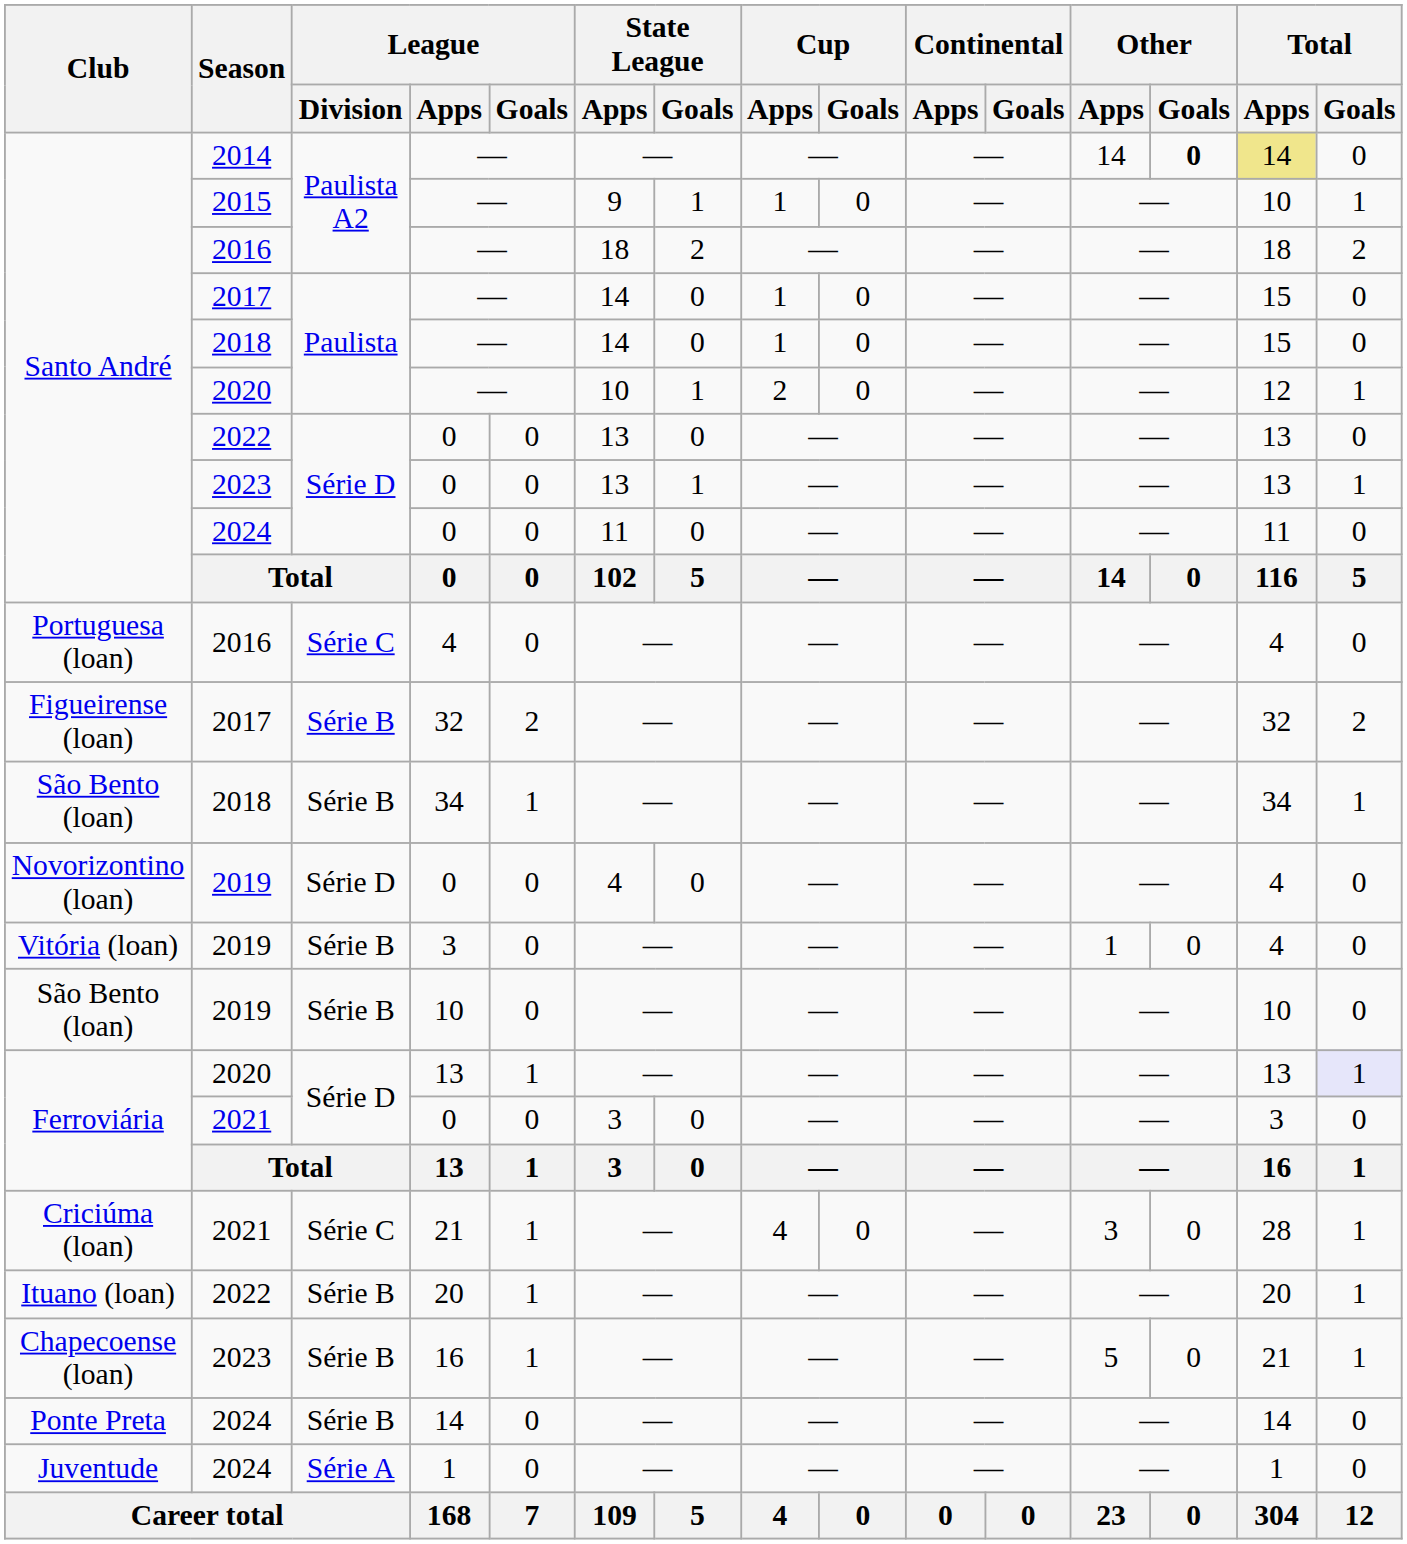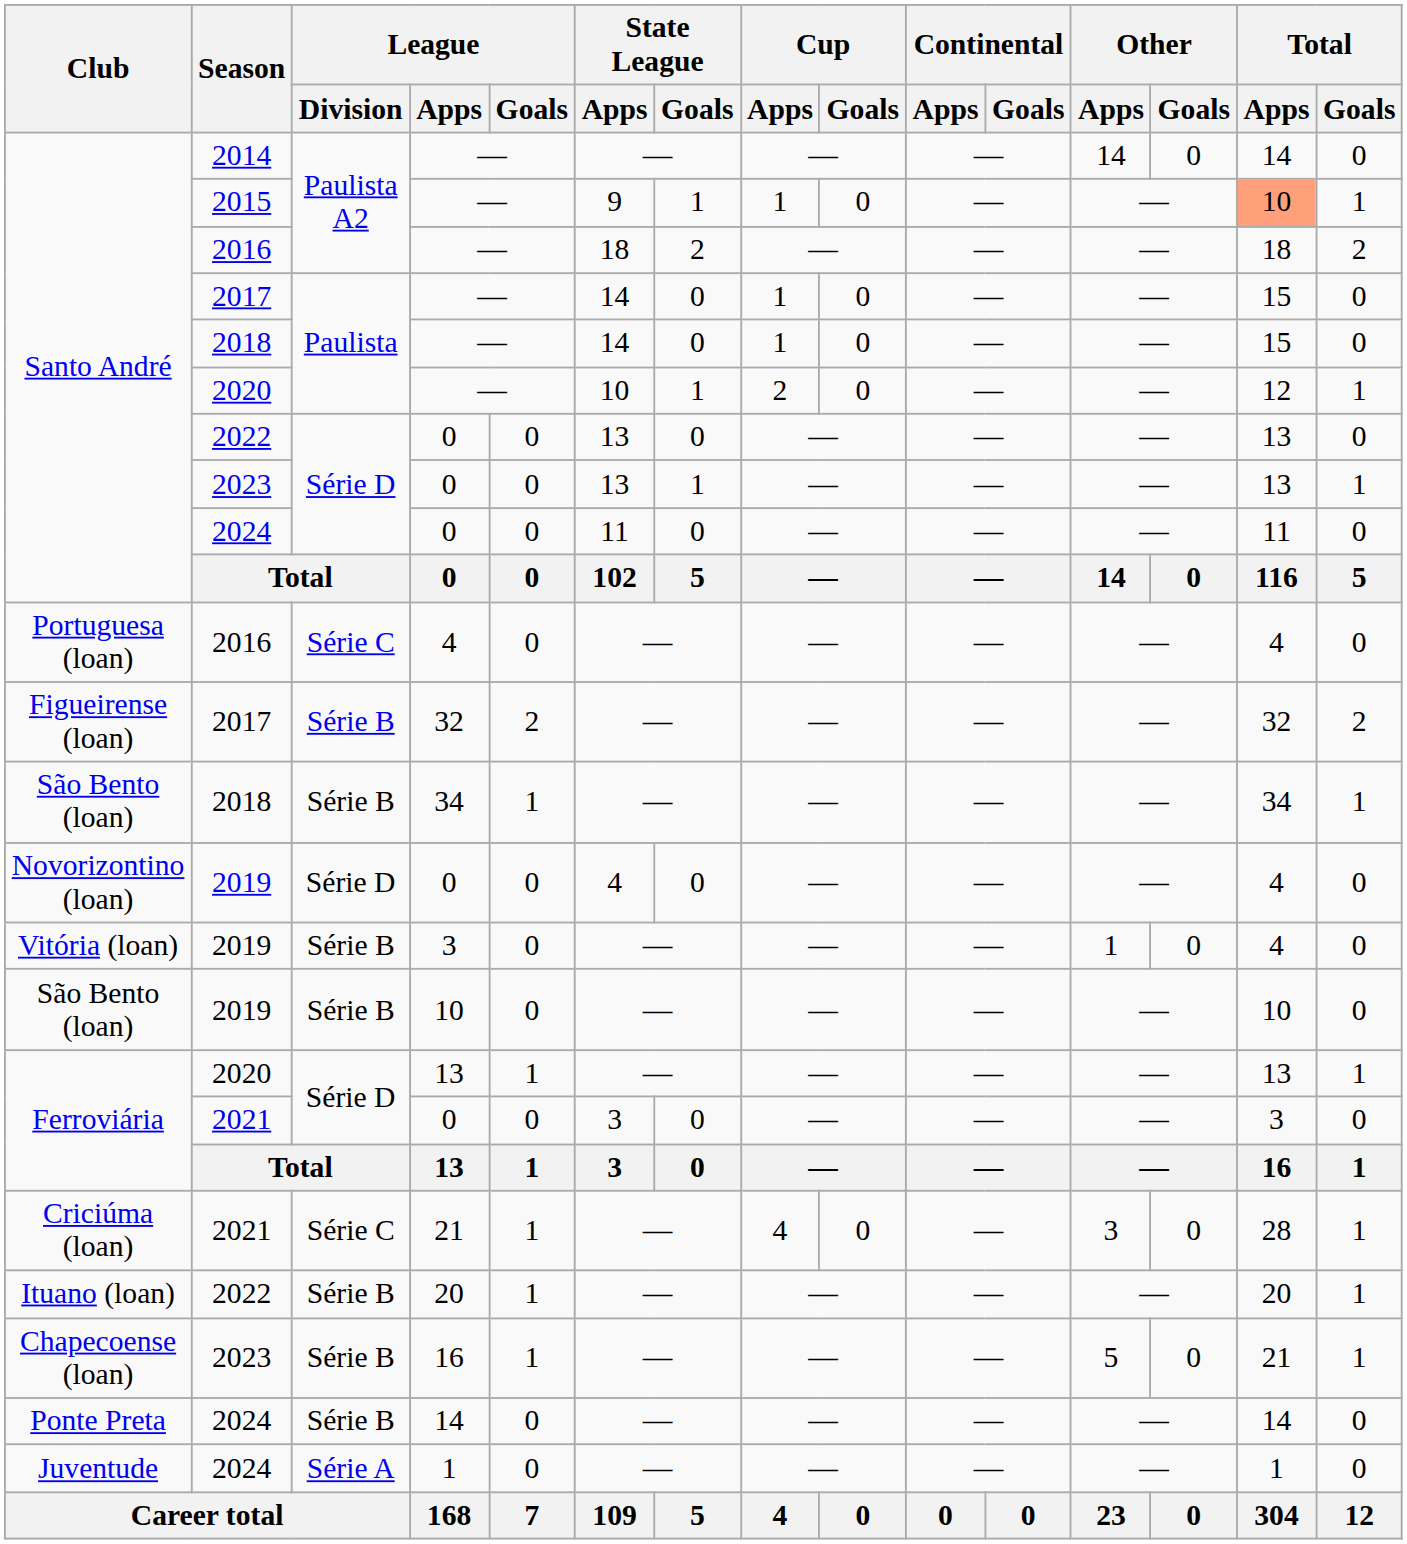(1194, 155) bold -> (1194, 155) normal
(1276, 155) khaki background -> (1276, 155) no background
(1276, 202) no background -> (1276, 202) lightsalmon background
(1359, 1072) lavender background -> (1359, 1072) no background
